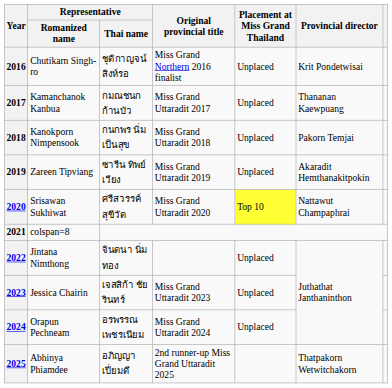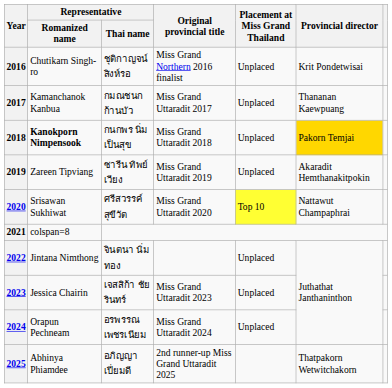(55, 138) normal -> (56, 138) bold
(326, 138) no background -> (326, 138) gold background
